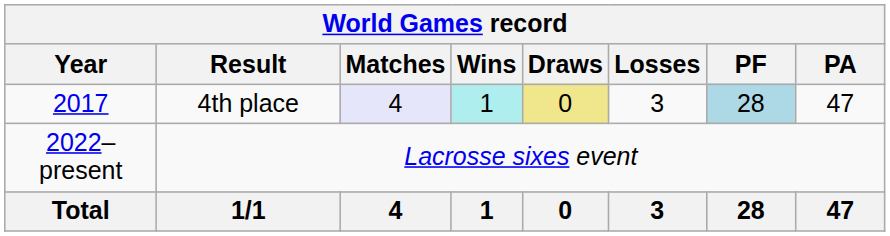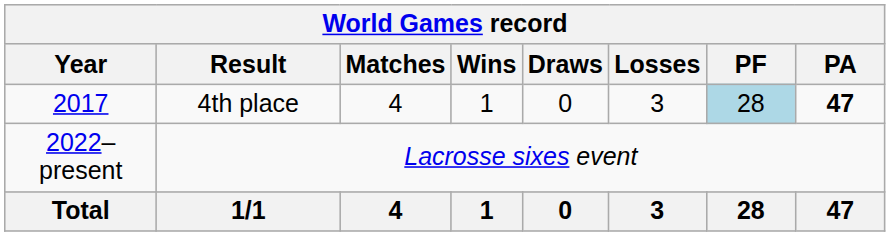(395, 103) lavender background -> (395, 103) no background
(487, 103) paleturquoise background -> (487, 103) no background
(565, 103) khaki background -> (565, 103) no background
(840, 103) normal -> (840, 103) bold
